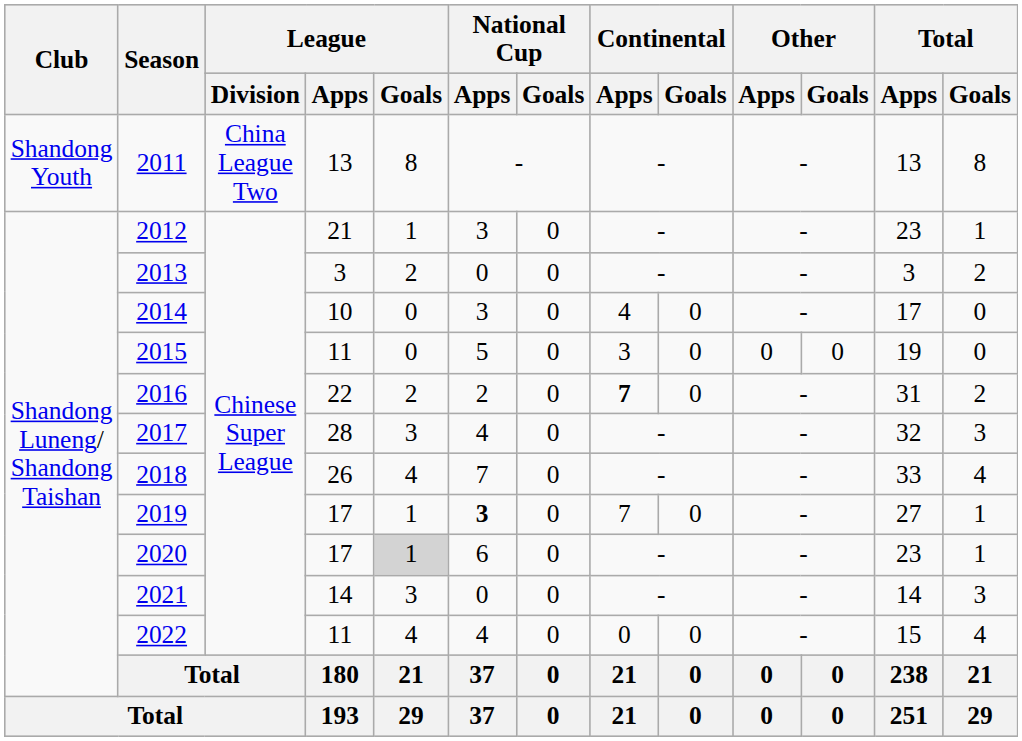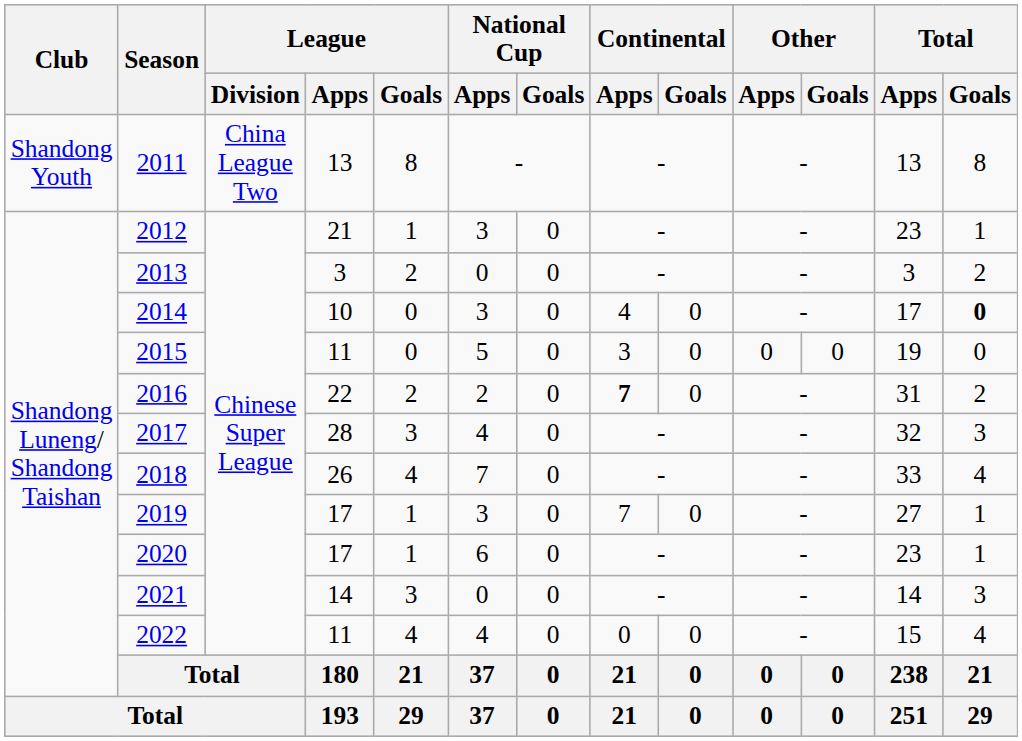(980, 312) normal -> (980, 312) bold
(482, 513) bold -> (482, 513) normal
(411, 554) lightgrey background -> (411, 554) no background
